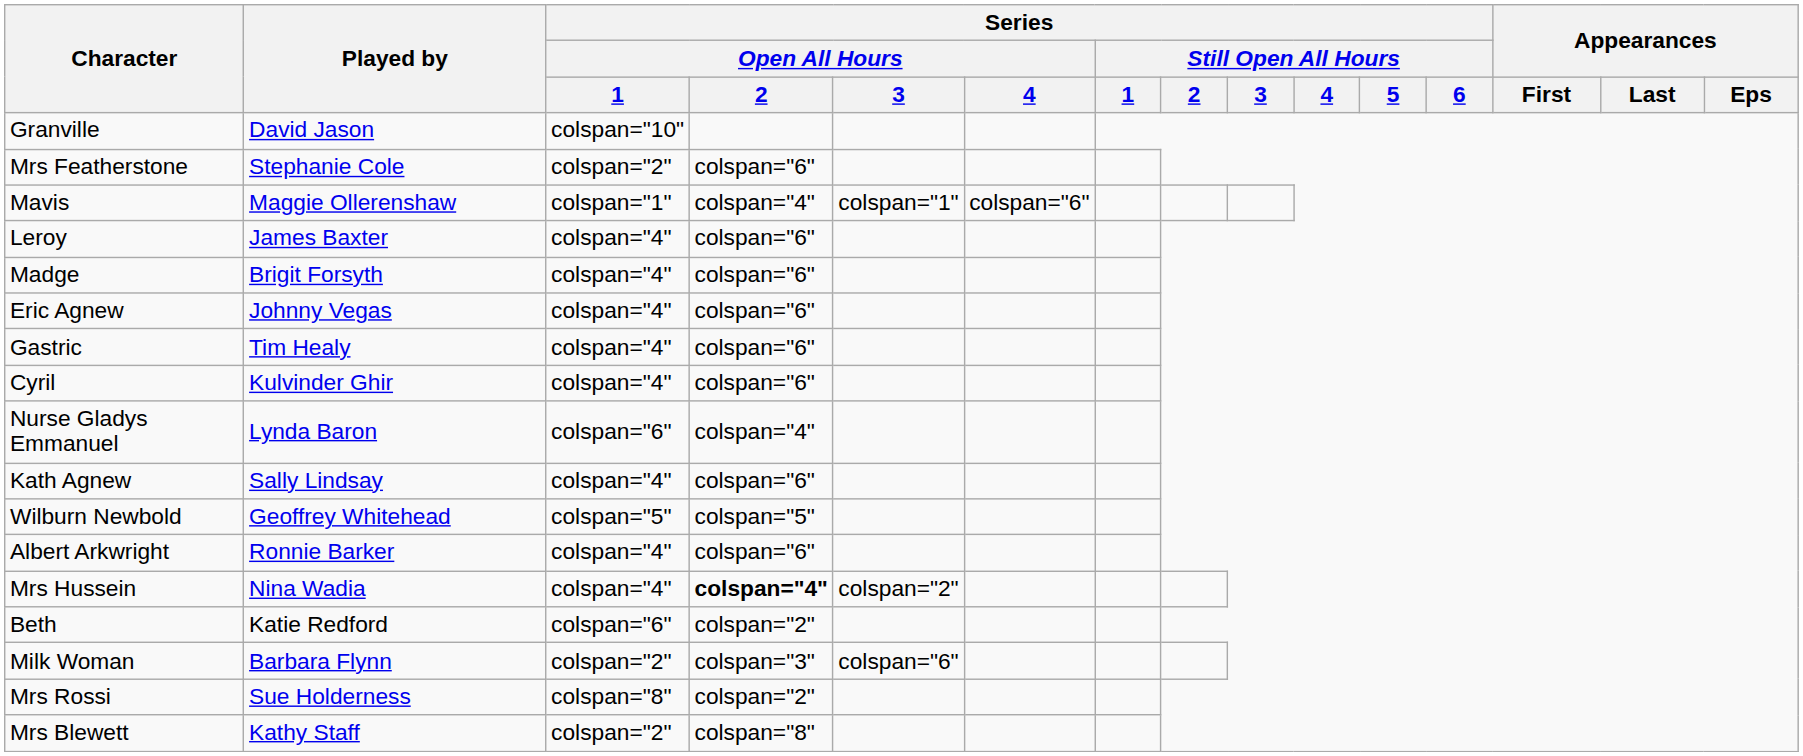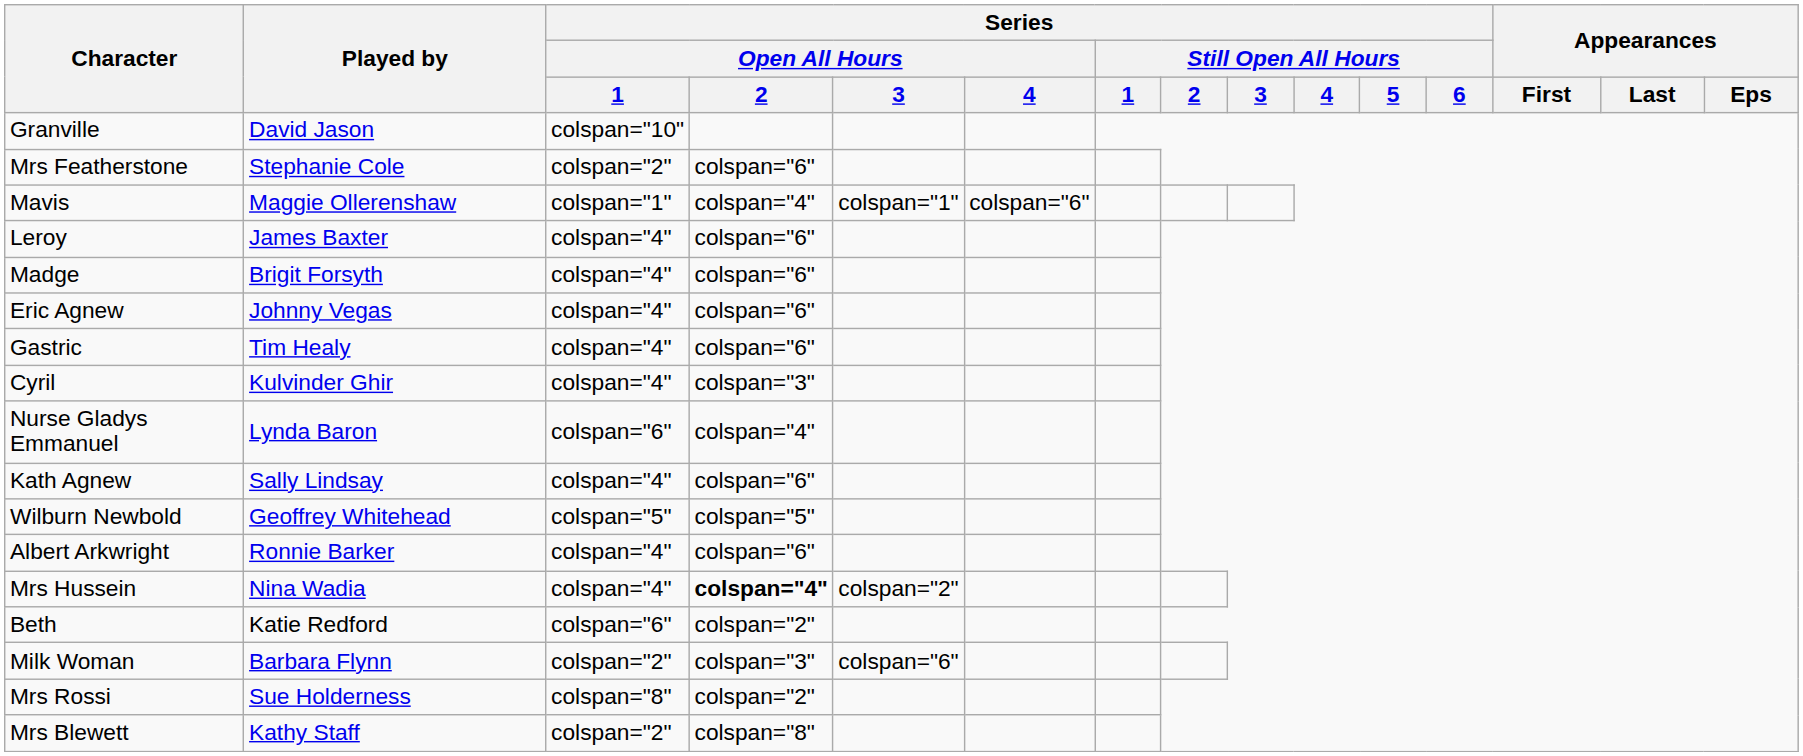(755, 382) colspan="6" -> (755, 382) colspan="3"
